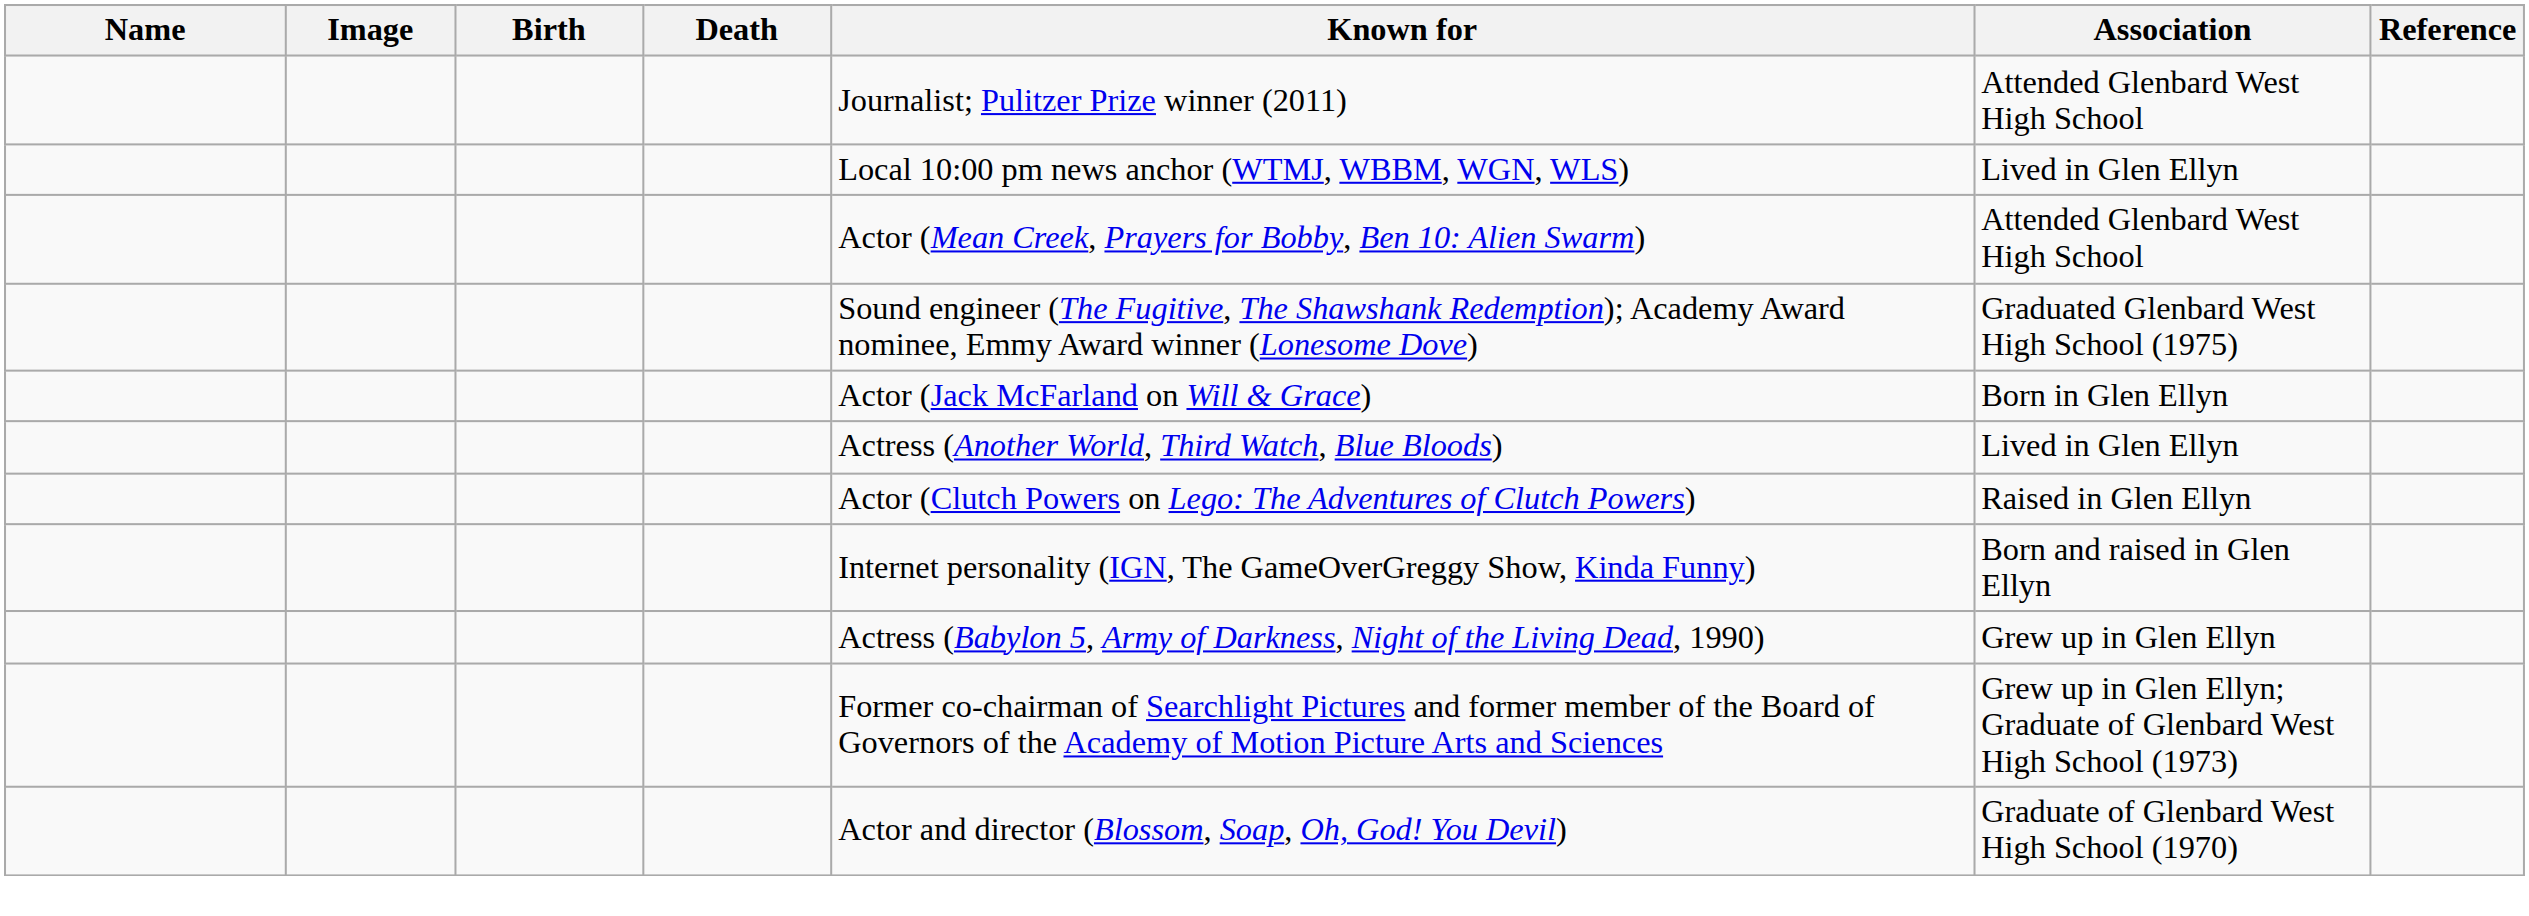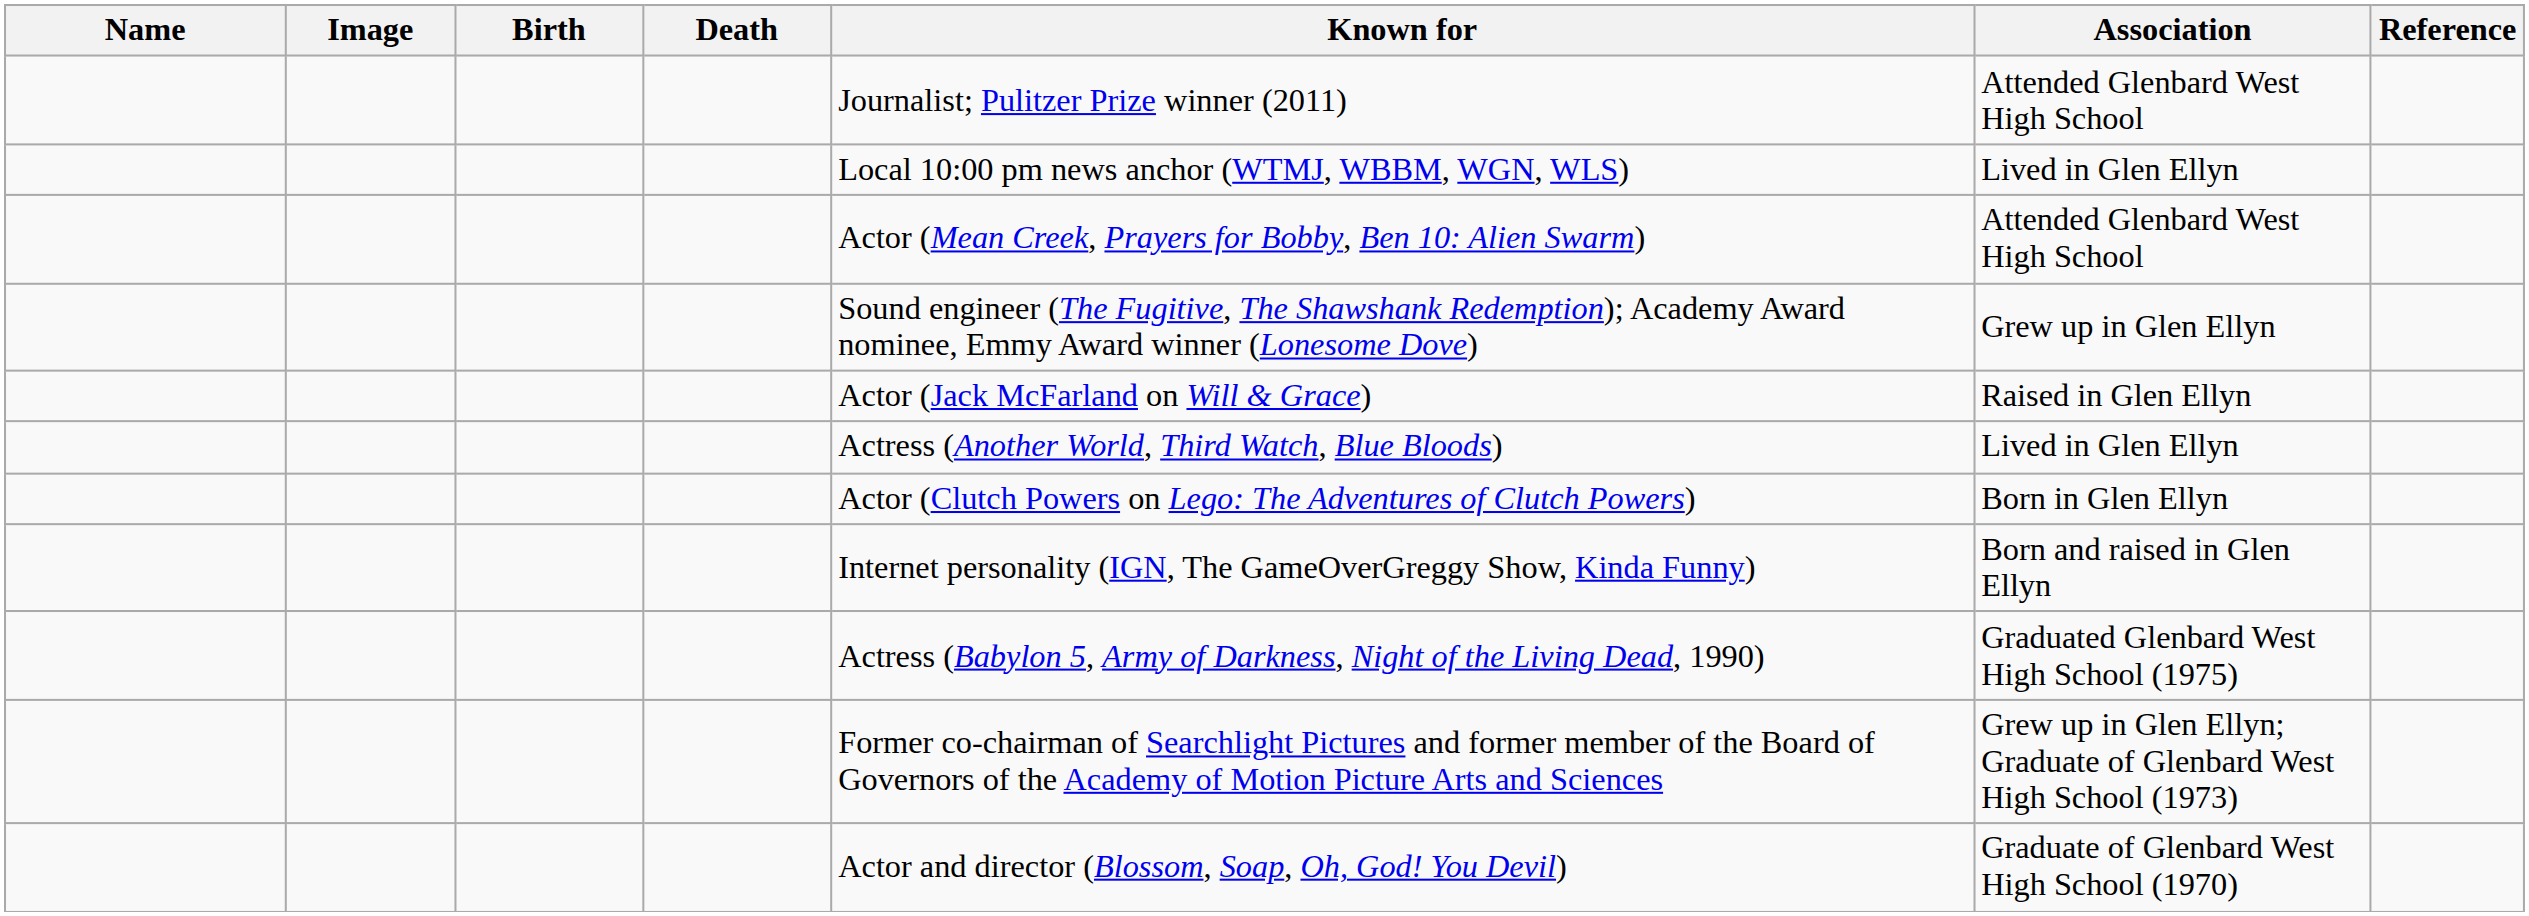(2148, 326) Graduated Glenbard West High School (1975) -> (2128, 326) Grew up in Glen Ellyn
(2105, 395) Born in Glen Ellyn -> (2116, 395) Raised in Glen Ellyn
(2116, 498) Raised in Glen Ellyn -> (2105, 498) Born in Glen Ellyn
(2128, 636) Grew up in Glen Ellyn -> (2148, 655) Graduated Glenbard West High School (1975)
